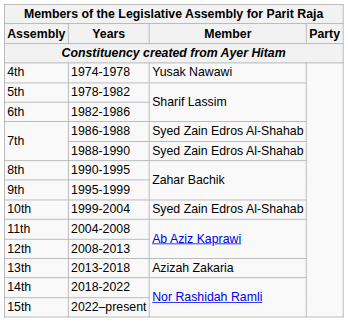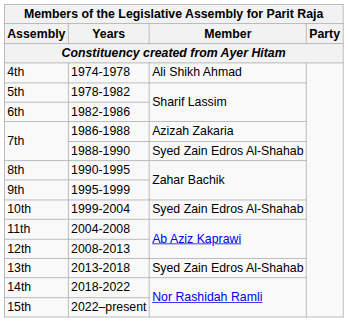(192, 72) Yusak Nawawi -> (197, 72) Ali Shikh Ahmad
(228, 131) Syed Zain Edros Al-Shahab -> (193, 131) Azizah Zakaria
(193, 268) Azizah Zakaria -> (228, 268) Syed Zain Edros Al-Shahab
